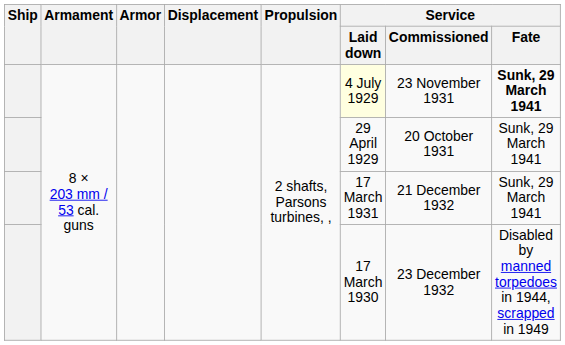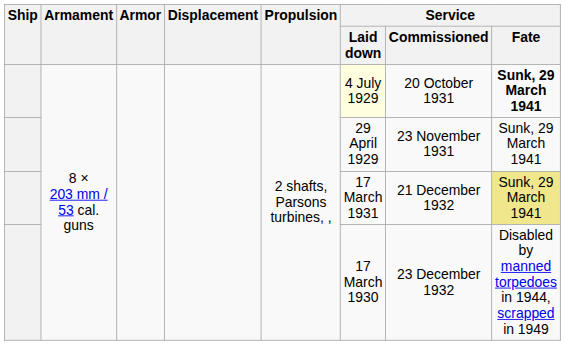(439, 91) 23 November 1931 -> (439, 91) 20 October 1931
(439, 144) 20 October 1931 -> (439, 144) 23 November 1931
(526, 197) no background -> (526, 197) khaki background
